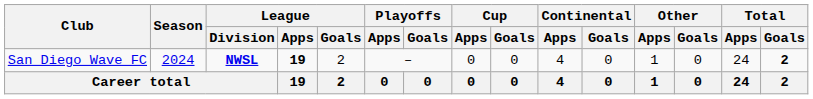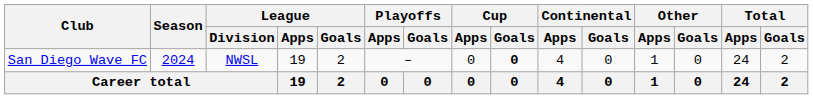(242, 60) bold -> (242, 60) normal
(298, 60) bold -> (298, 60) normal
(514, 60) normal -> (514, 60) bold
(785, 60) bold -> (785, 60) normal
